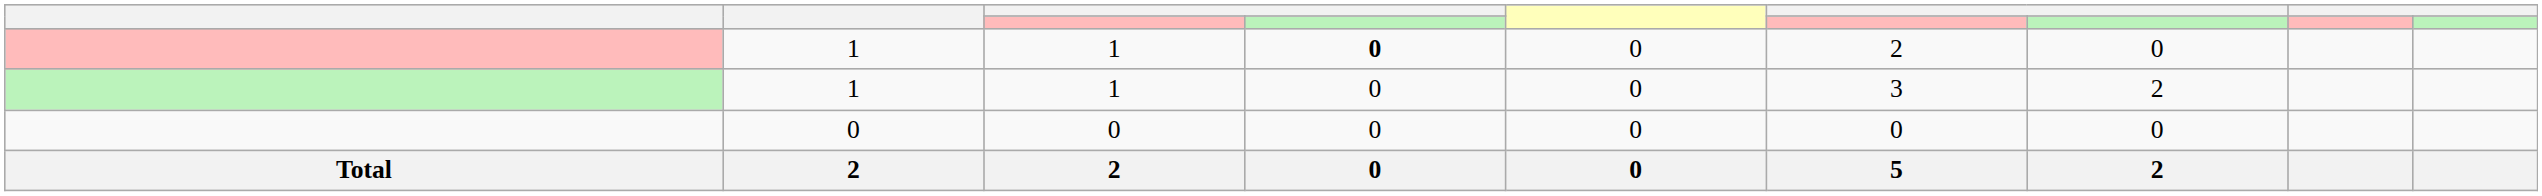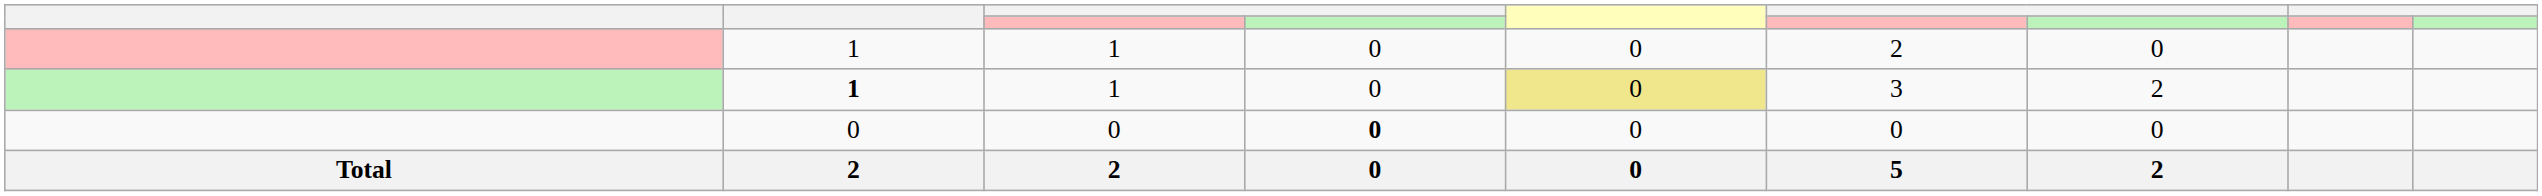(1375, 48) bold -> (1375, 48) normal
(853, 88) normal -> (853, 89) bold
(1636, 88) no background -> (1636, 88) khaki background
(1375, 129) normal -> (1375, 129) bold
